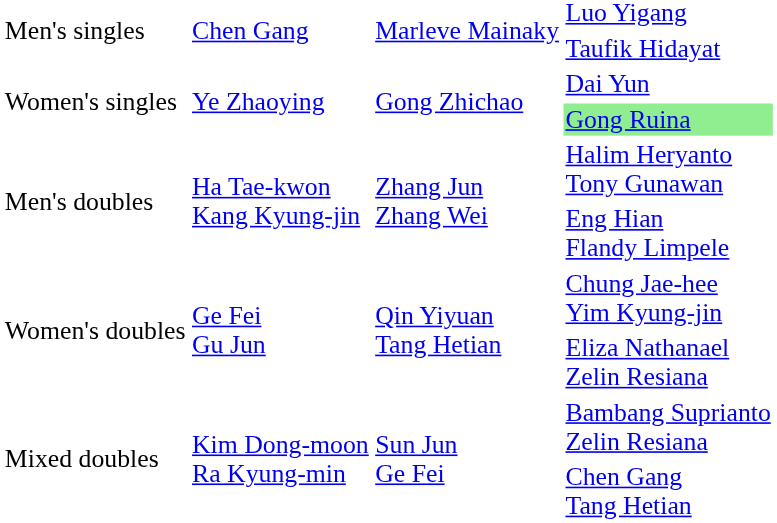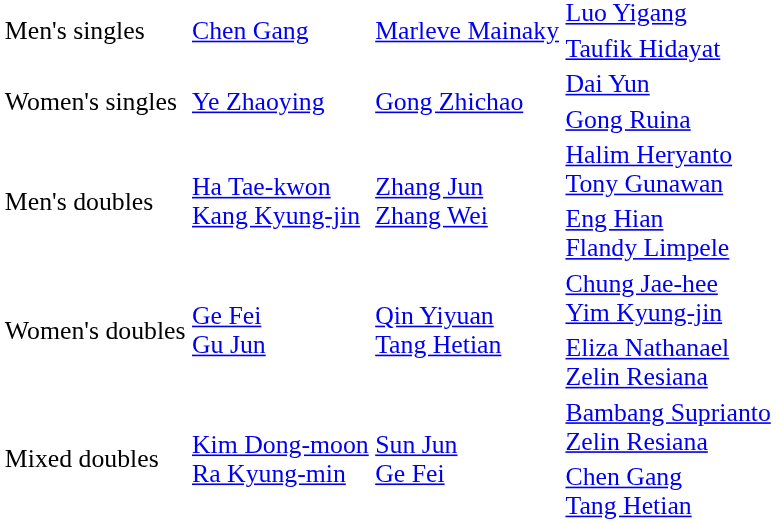(628, 119) lightgreen background -> (628, 119) no background
